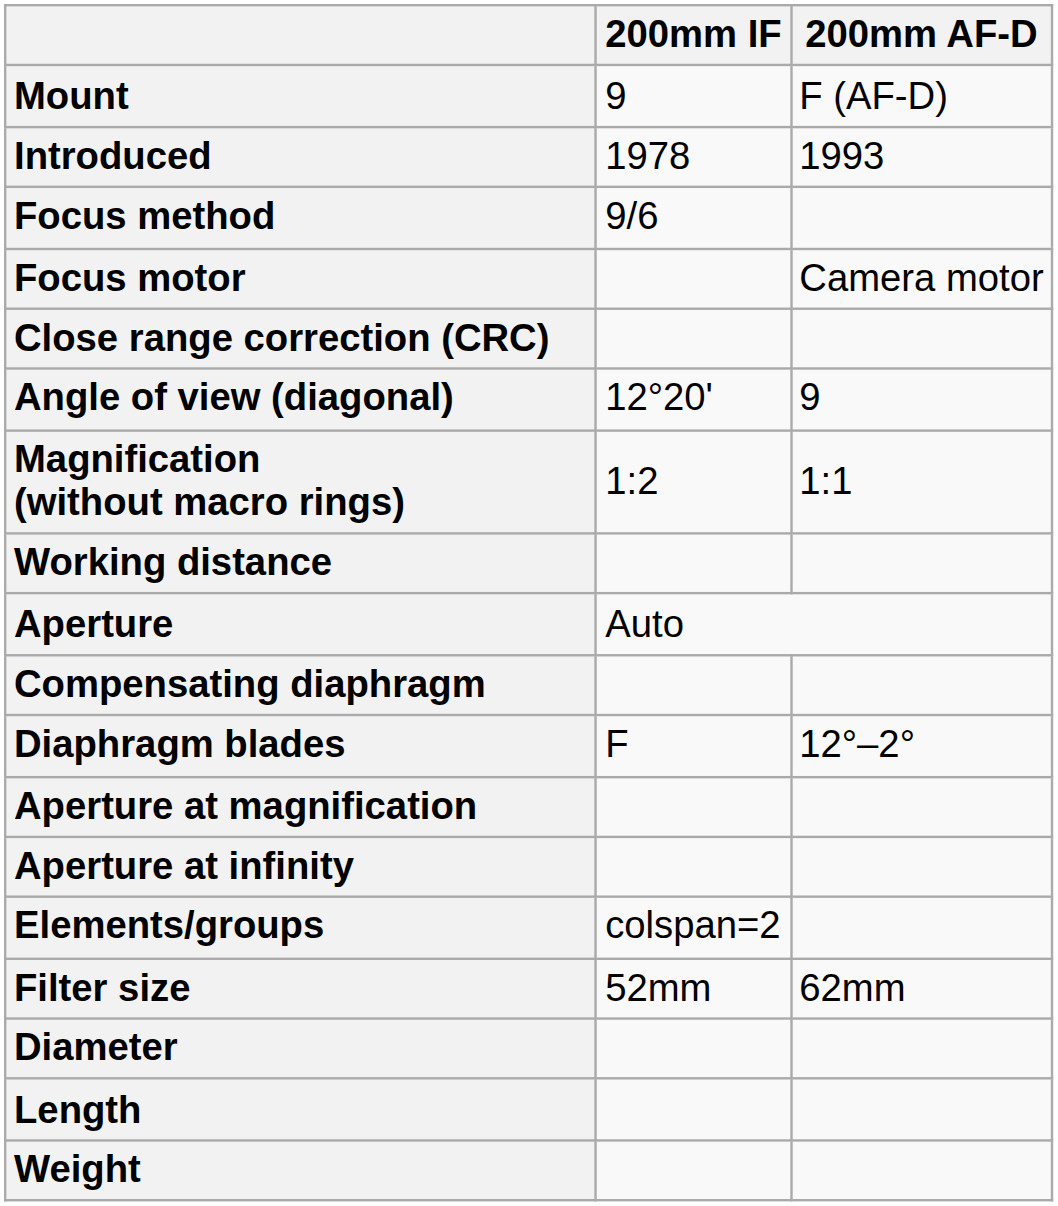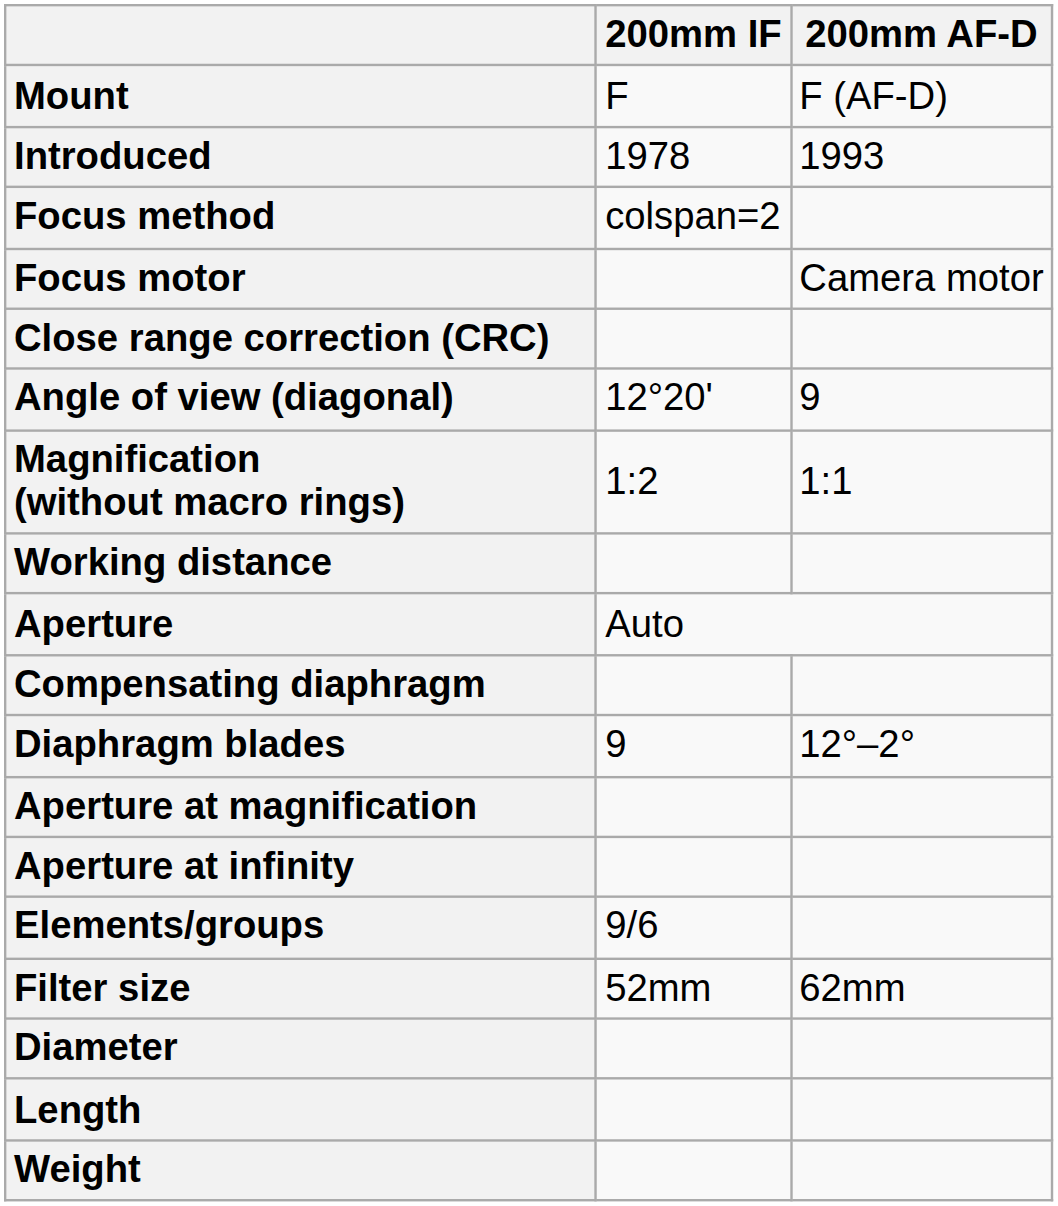(616, 95) 9 -> (617, 95) F
(632, 216) 9/6 -> (693, 216) colspan=2
(617, 744) F -> (616, 744) 9
(693, 926) colspan=2 -> (632, 926) 9/6
